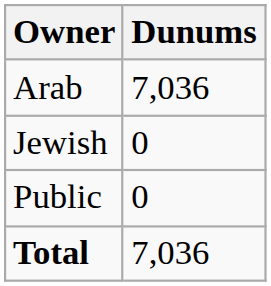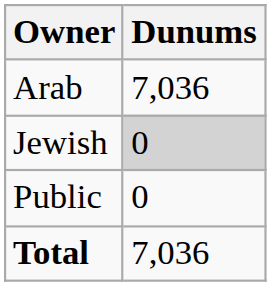(140, 142) no background -> (140, 142) lightgrey background
